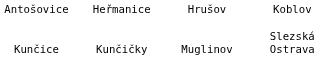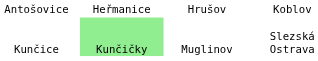(122, 49) no background -> (122, 49) lightgreen background
